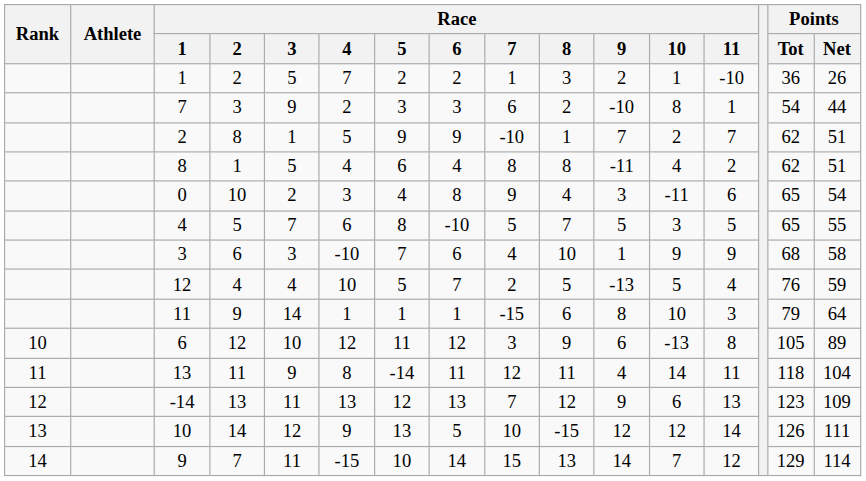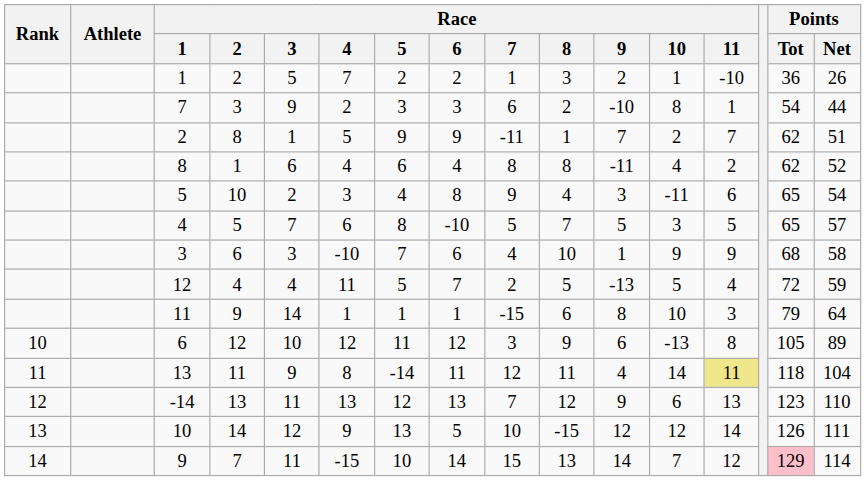(512, 136) -10 -> (512, 136) -11
(292, 166) 5 -> (292, 166) 6
(837, 166) 51 -> (837, 166) 52
(182, 195) 0 -> (182, 195) 5
(837, 225) 55 -> (837, 225) 57
(347, 284) 10 -> (347, 284) 11
(791, 284) 76 -> (791, 284) 72
(732, 372) no background -> (732, 372) khaki background
(837, 401) 109 -> (837, 401) 110
(791, 460) no background -> (791, 460) pink background
